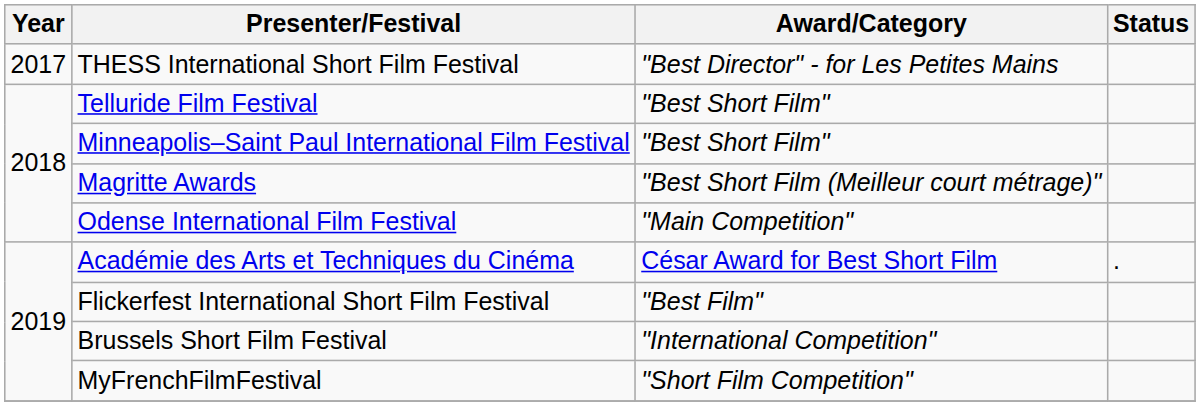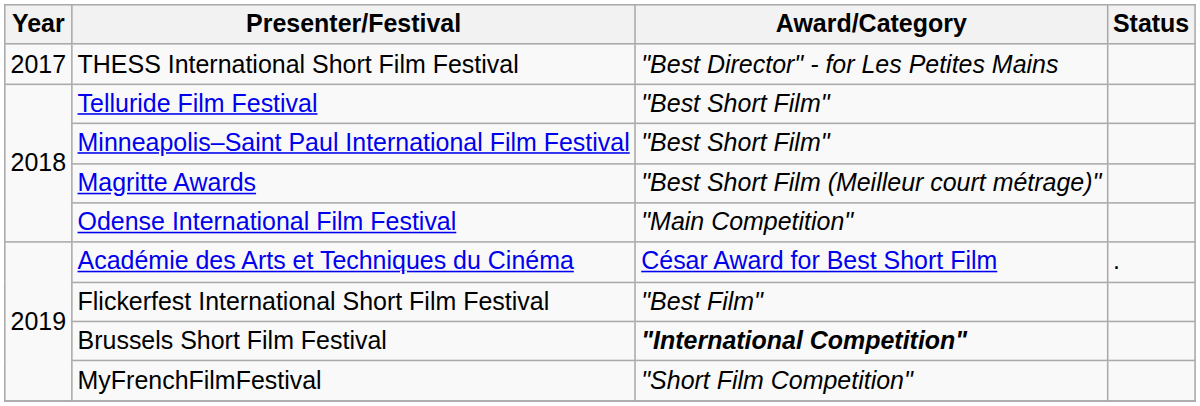(789, 340) normal -> (804, 340) bold
